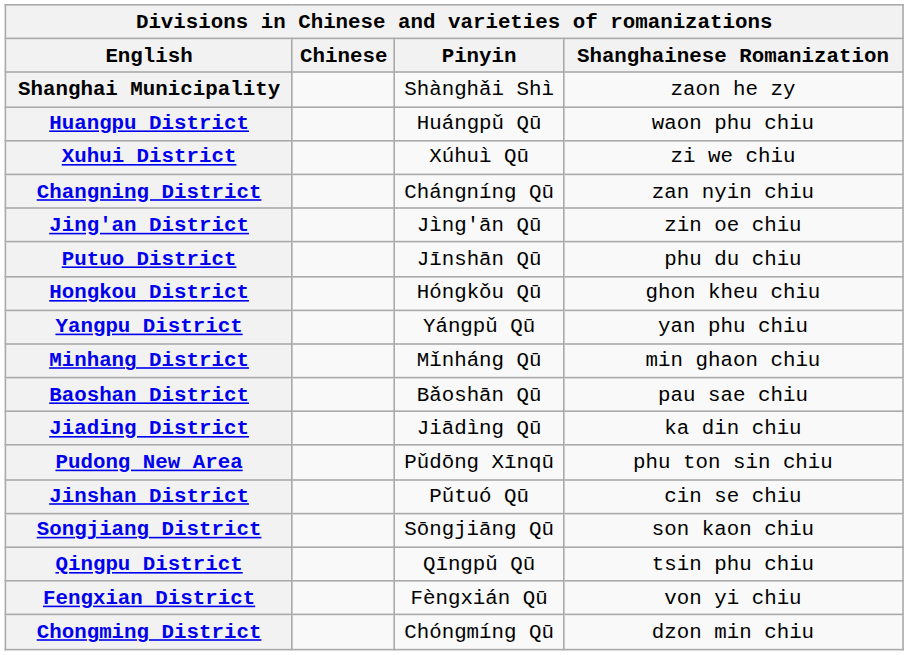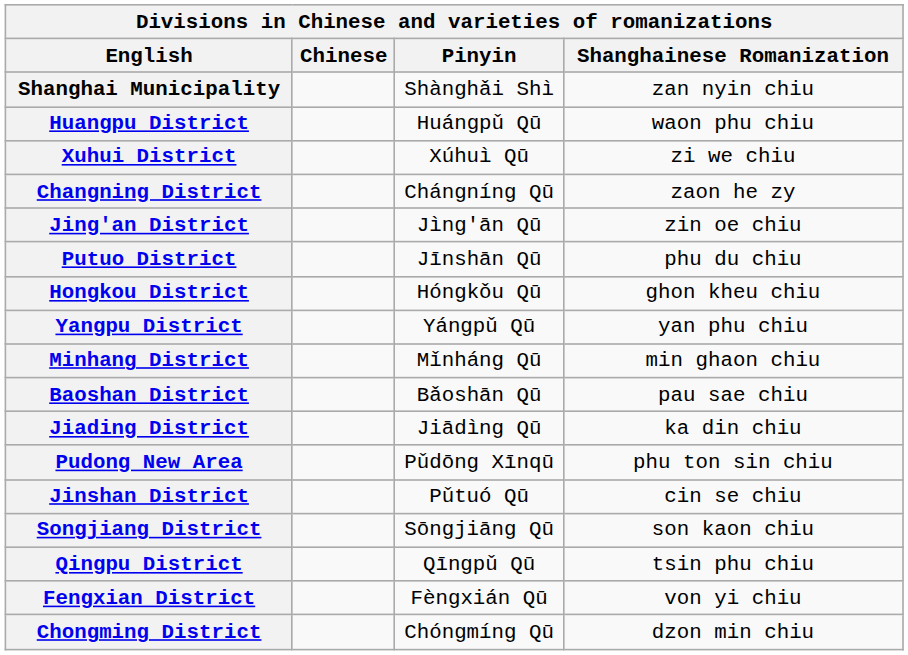(733, 90) zaon he zy -> (733, 90) zan nyin chiu
(733, 191) zan nyin chiu -> (733, 191) zaon he zy
